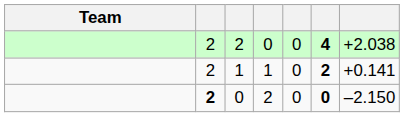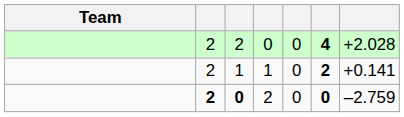(370, 44) +2.038 -> (370, 44) +2.028
(239, 97) normal -> (239, 97) bold
(370, 97) –2.150 -> (370, 97) –2.759
